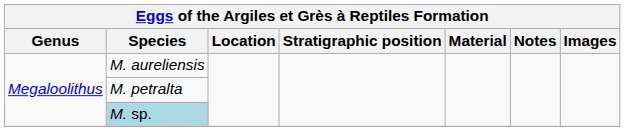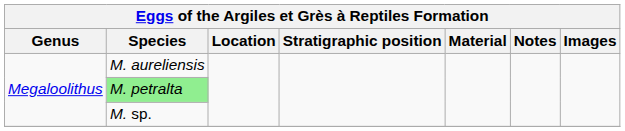(146, 89) no background -> (146, 89) lightgreen background
(131, 114) lightblue background -> (131, 114) no background
